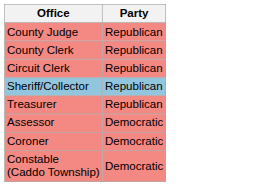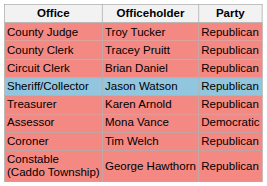+ column: (150, 13)
(134, 141) Democratic -> (230, 141) Republican
(134, 166) Democratic -> (230, 166) Republican
